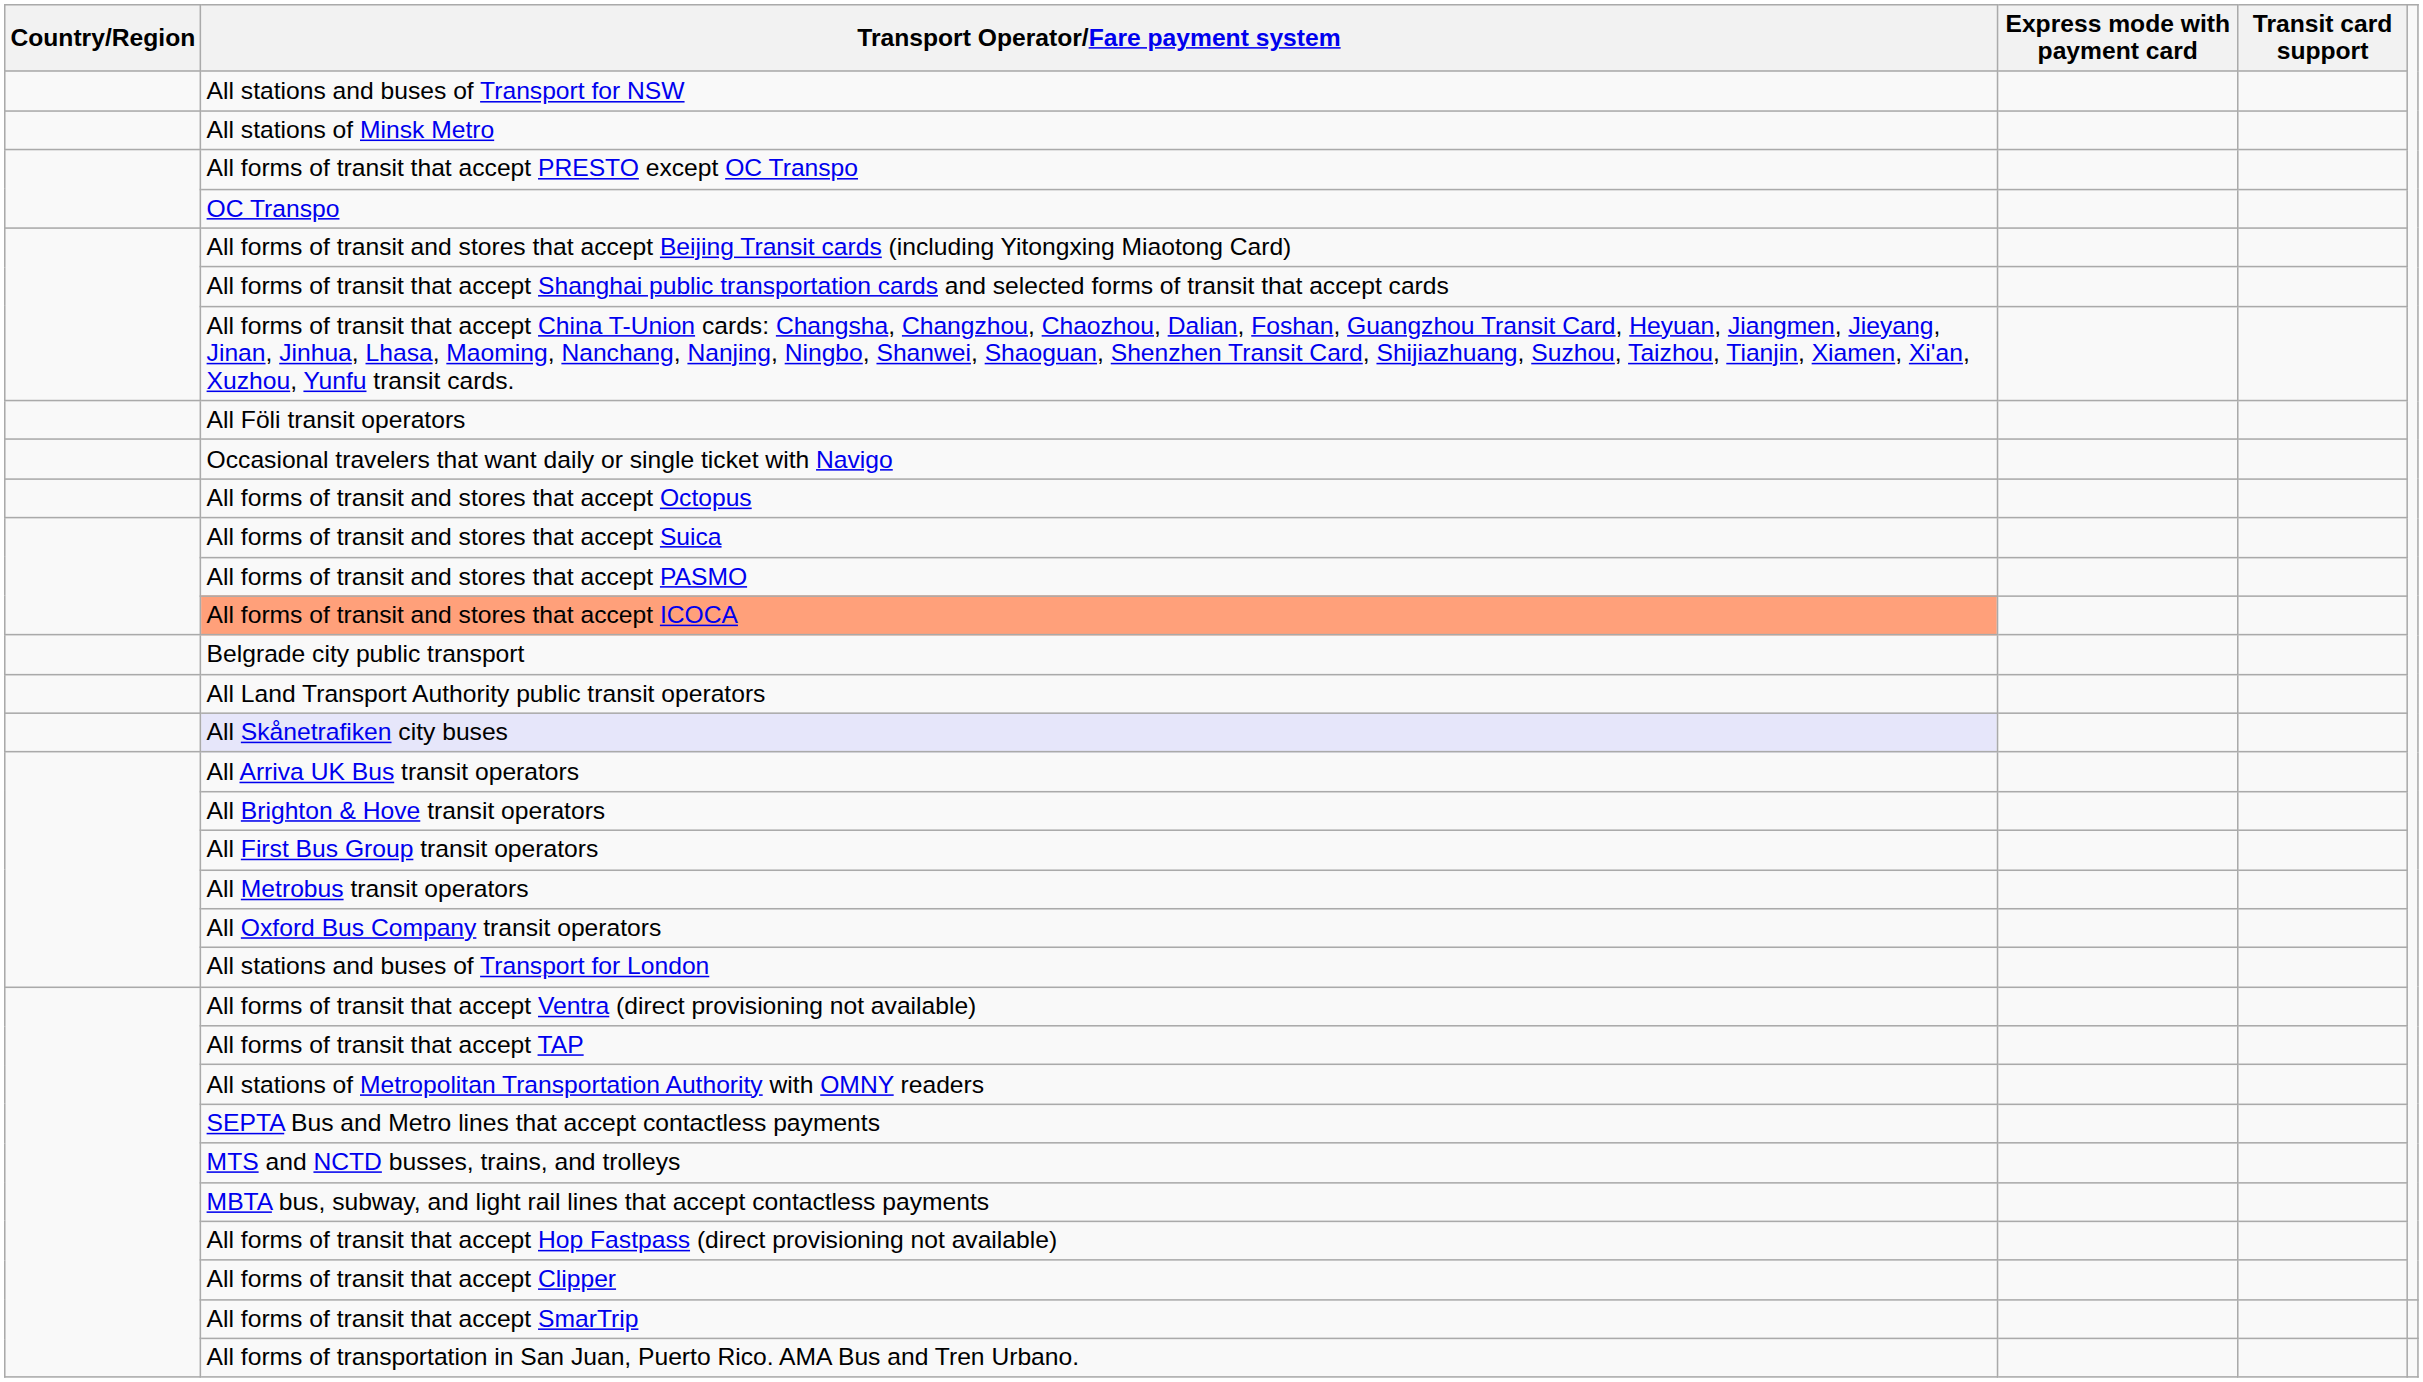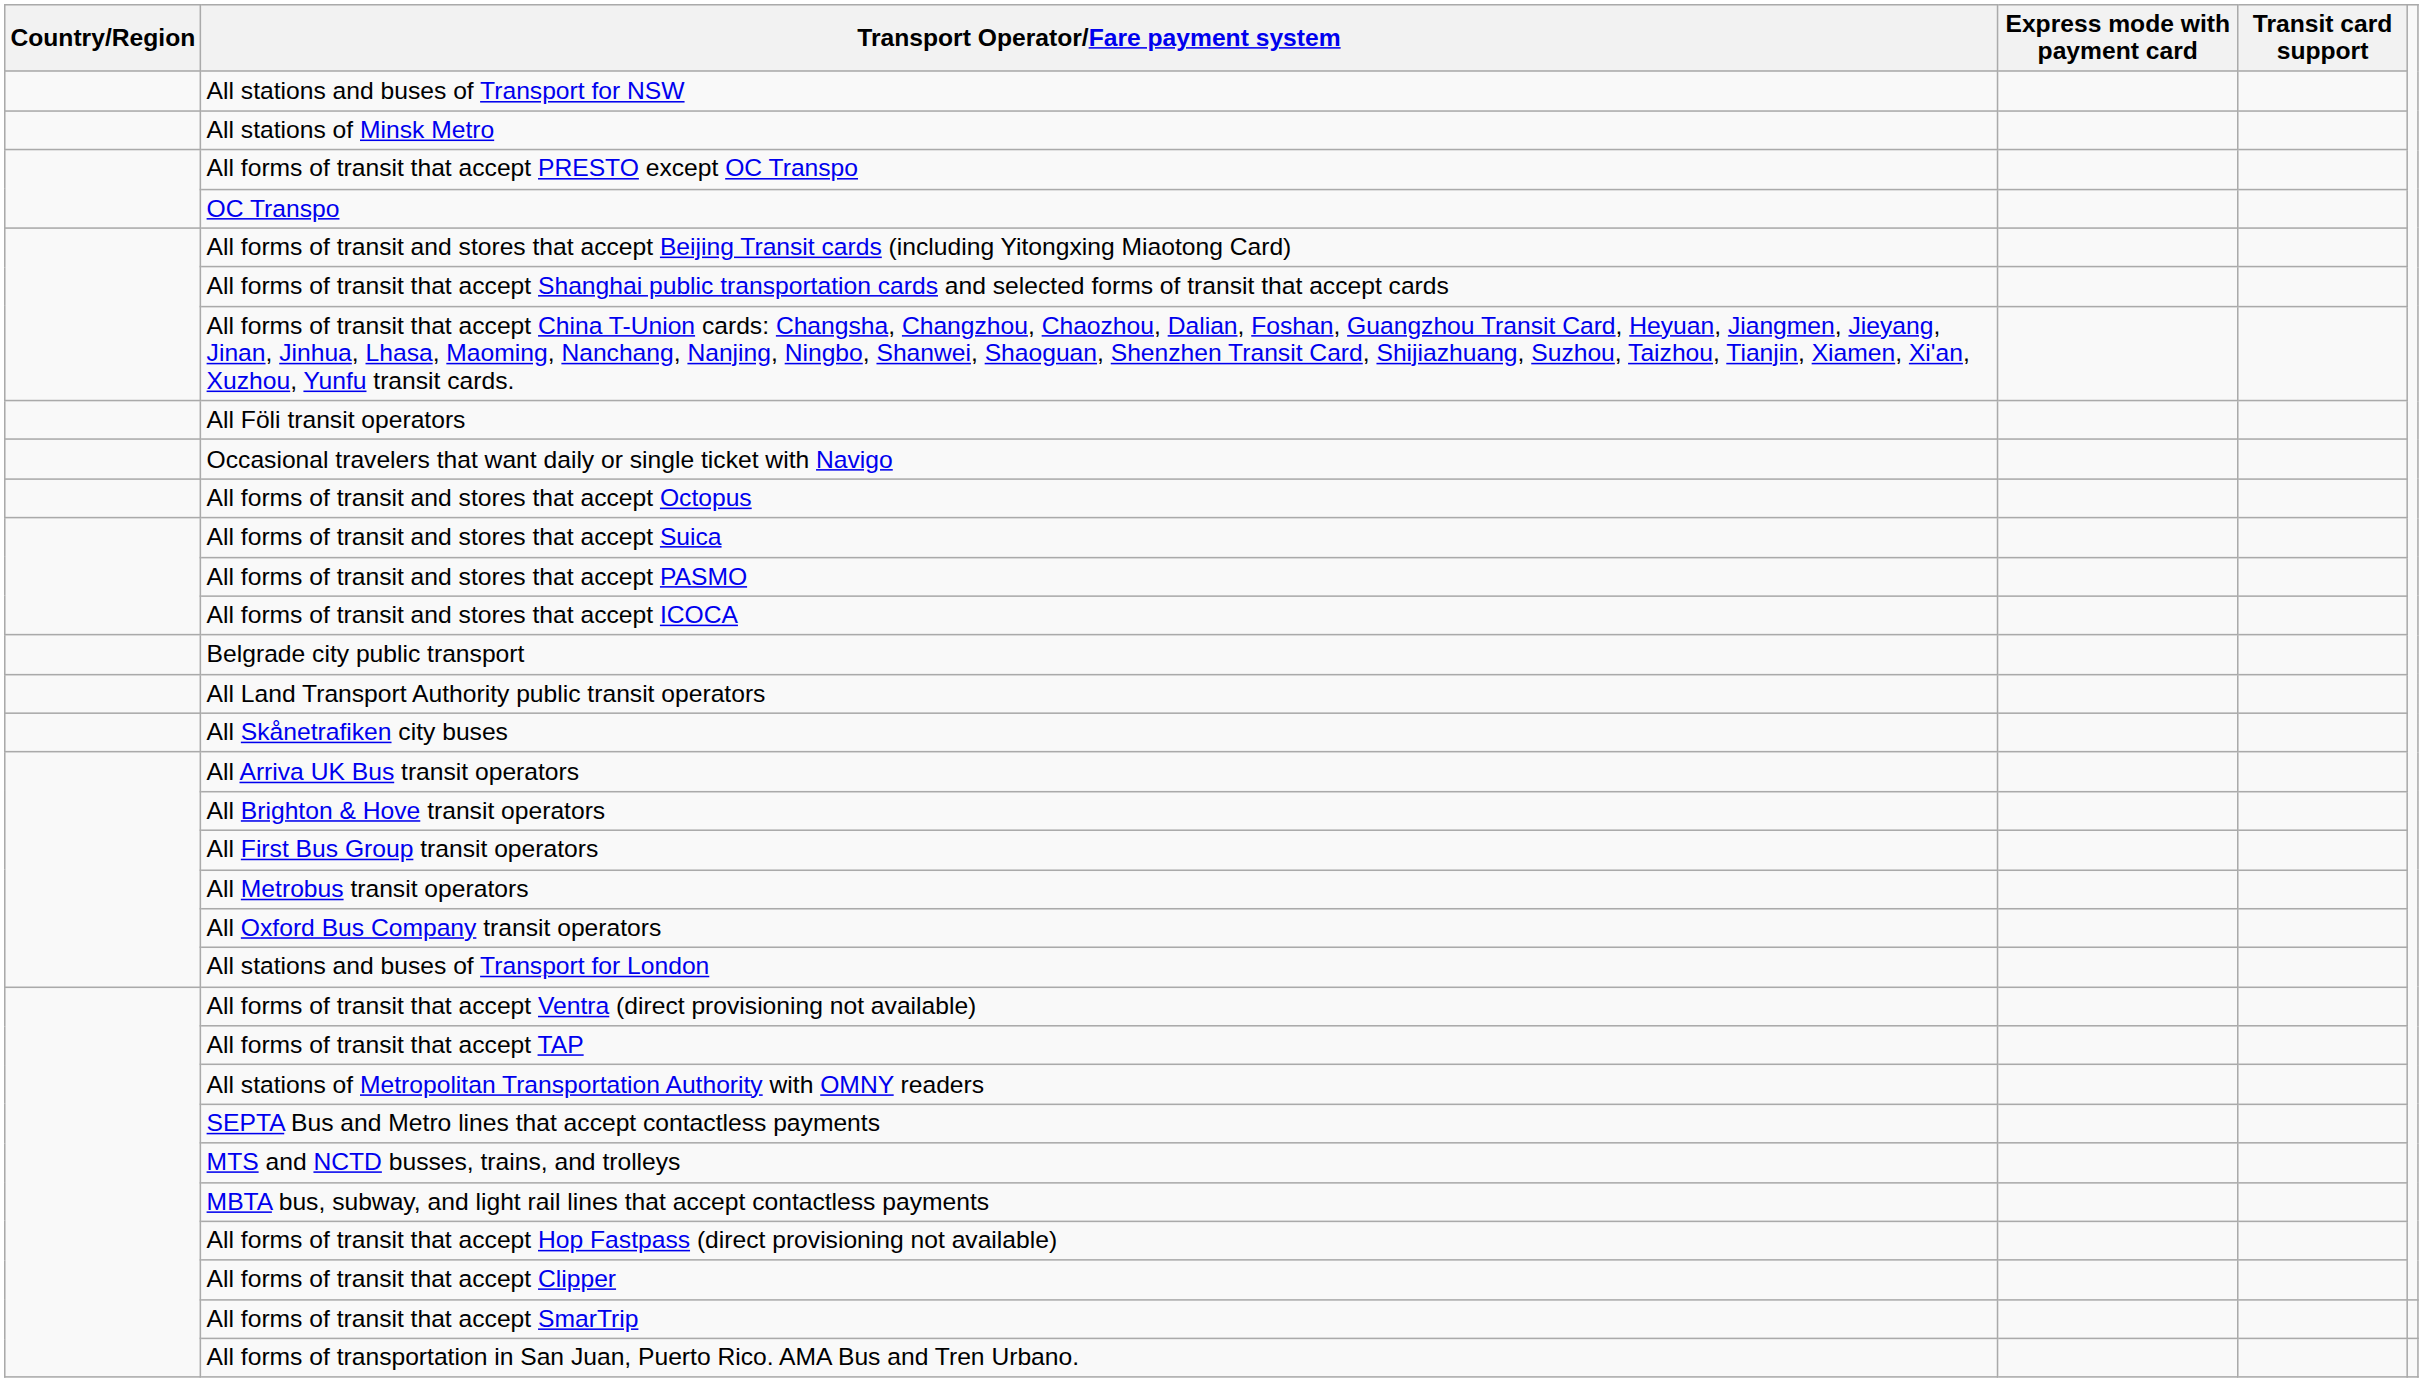(472, 615) lightsalmon background -> (472, 615) no background
(357, 732) lavender background -> (357, 732) no background
